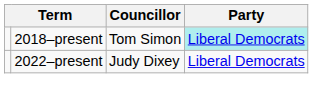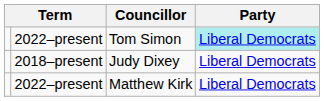(58, 38) 2018–present -> (58, 38) 2022–present
(58, 61) 2022–present -> (58, 61) 2018–present
+ row: (151, 84)
